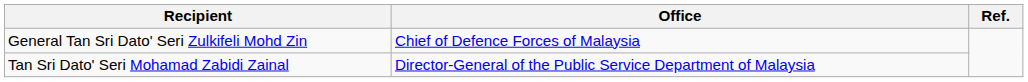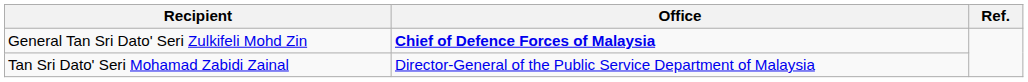(517, 40) normal -> (525, 40) bold
